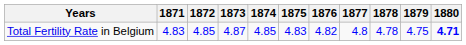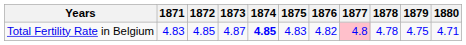(265, 31) normal -> (265, 31) bold
(360, 31) no background -> (360, 31) pink background
(448, 31) bold -> (448, 31) normal
